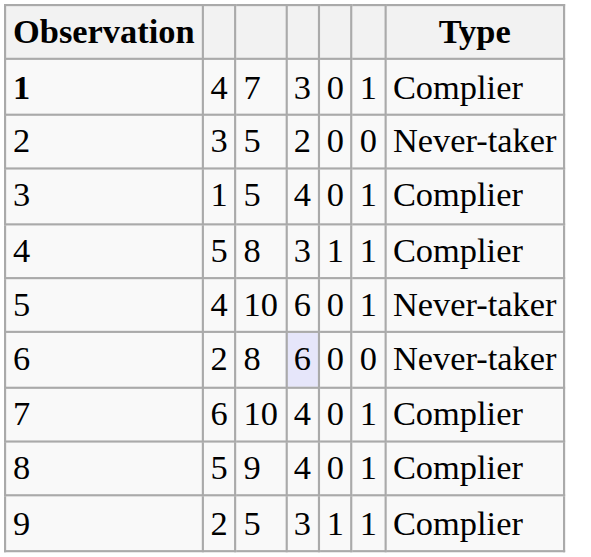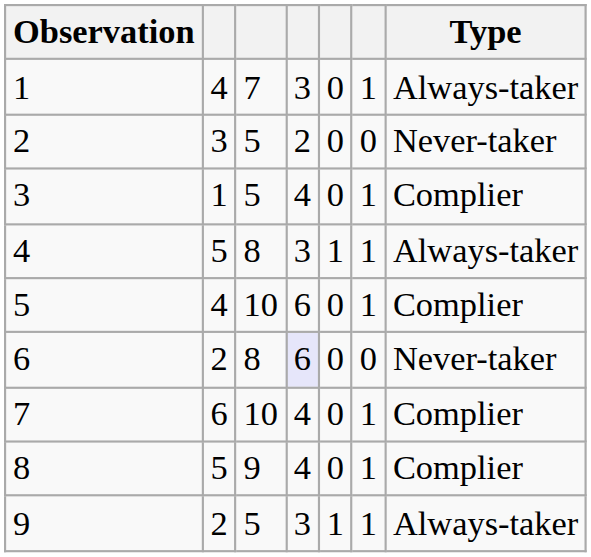(22, 86) bold -> (22, 86) normal
(458, 86) Complier -> (486, 86) Always-taker
(458, 250) Complier -> (486, 250) Always-taker
(475, 304) Never-taker -> (458, 304) Complier
(458, 522) Complier -> (486, 522) Always-taker
